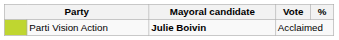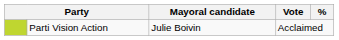(179, 27) bold -> (176, 27) normal
